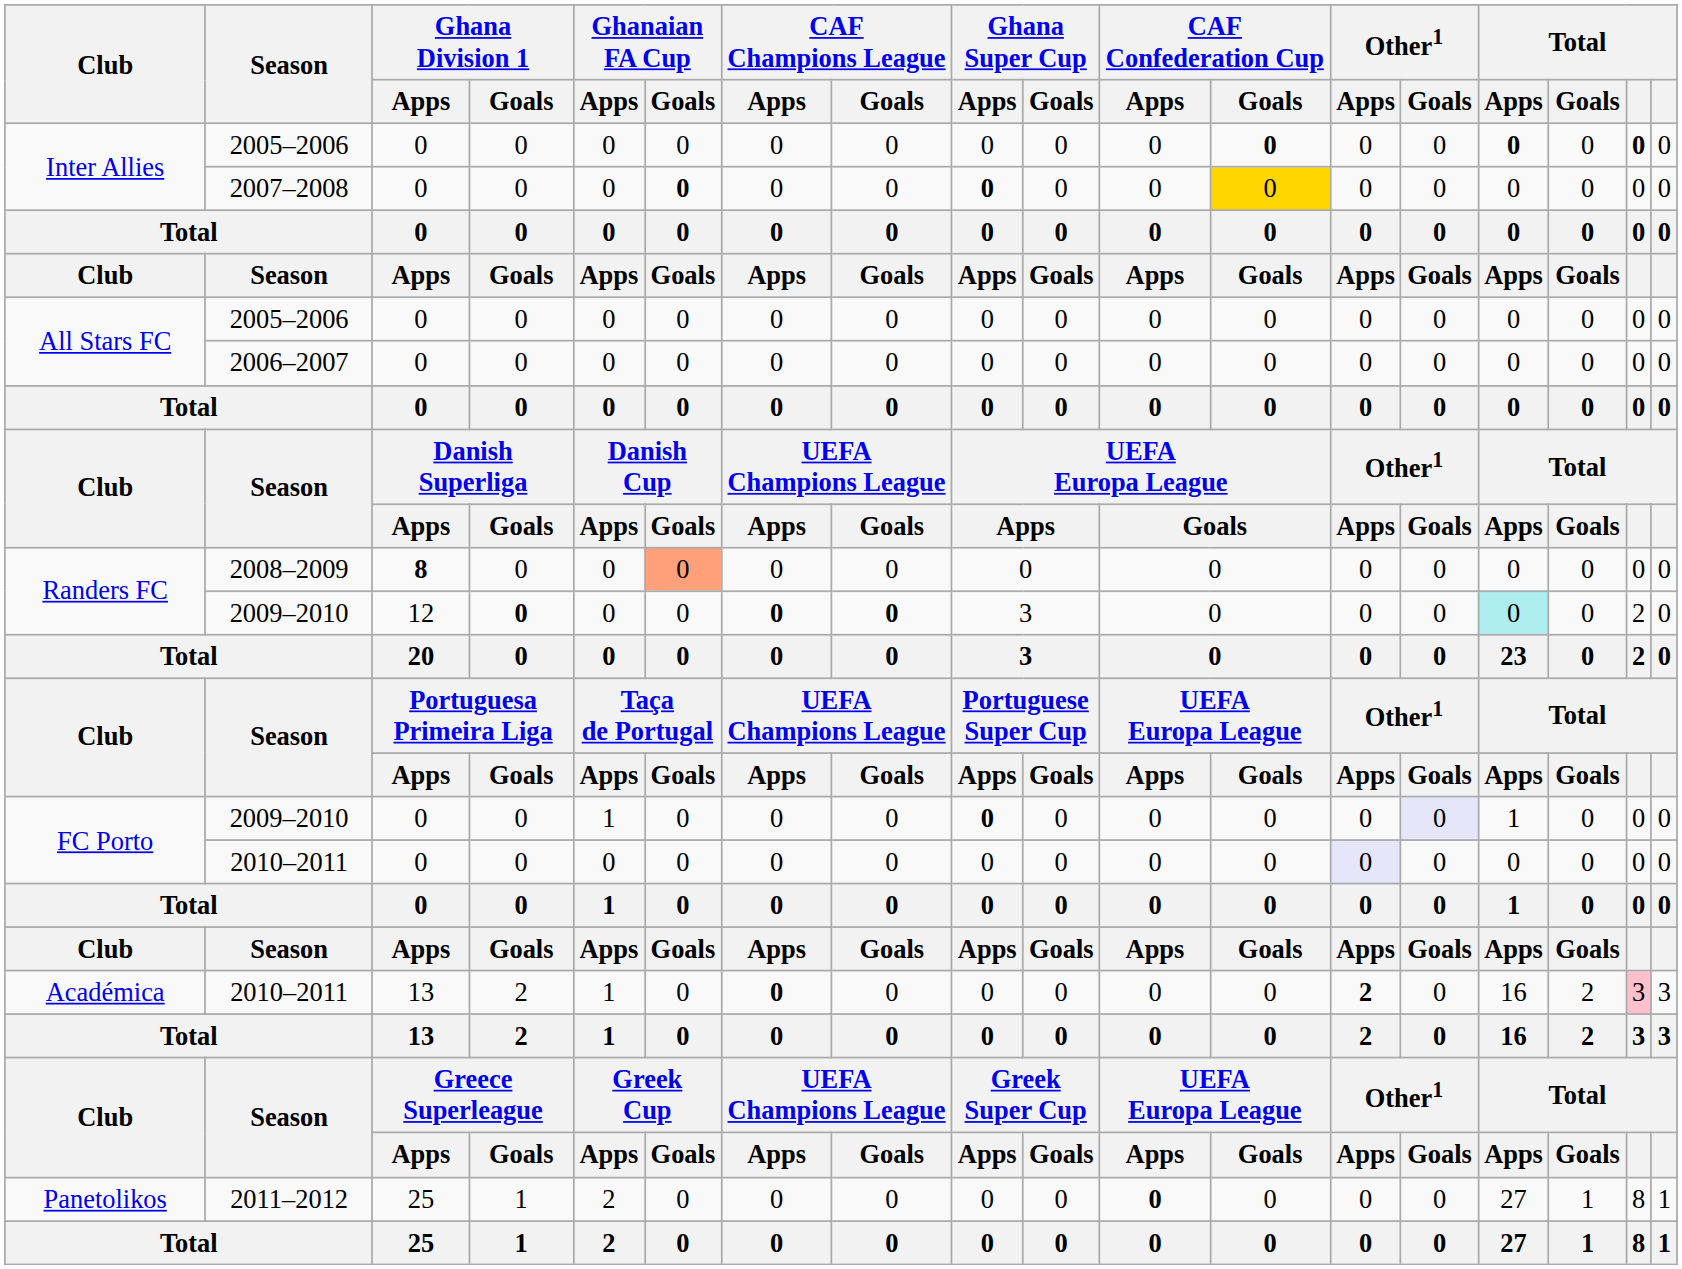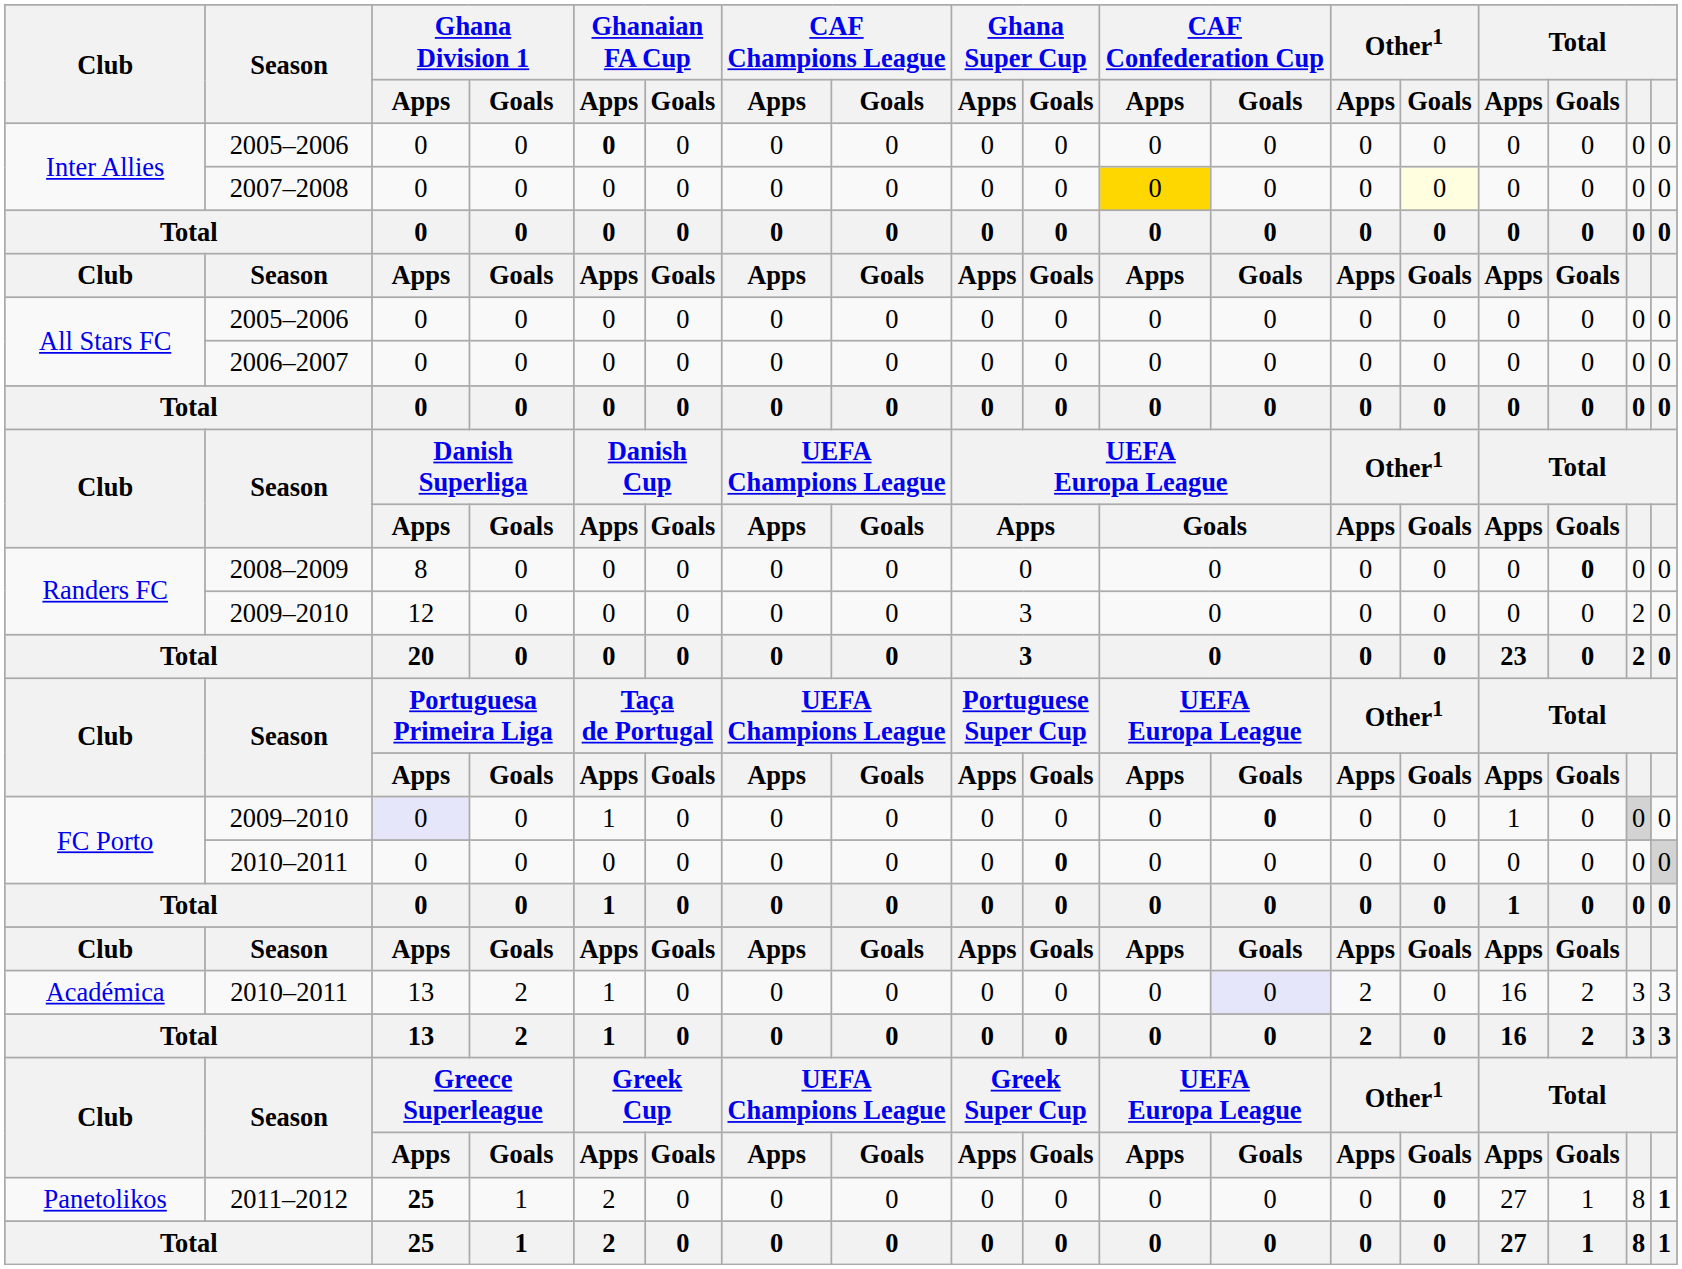(609, 145) normal -> (609, 145) bold
(1270, 145) bold -> (1270, 145) normal
(1514, 145) bold -> (1514, 145) normal
(1639, 145) bold -> (1639, 145) normal
(683, 188) bold -> (683, 188) normal
(987, 188) bold -> (987, 188) normal
(1155, 188) no background -> (1155, 188) gold background
(1270, 188) gold background -> (1270, 188) no background
(1440, 188) no background -> (1440, 188) lightyellow background
(421, 568) bold -> (421, 568) normal
(683, 568) lightsalmon background -> (683, 568) no background
(1588, 568) normal -> (1588, 568) bold
(521, 612) bold -> (521, 612) normal
(777, 612) bold -> (777, 612) normal
(892, 612) bold -> (892, 612) normal
(1514, 612) paleturquoise background -> (1514, 612) no background
(421, 818) no background -> (421, 818) lavender background
(987, 818) bold -> (987, 818) normal
(1270, 818) normal -> (1270, 818) bold
(1440, 818) lavender background -> (1440, 818) no background
(1639, 818) no background -> (1639, 818) lightgrey background
(1061, 861) normal -> (1061, 861) bold
(1366, 861) lavender background -> (1366, 861) no background
(1664, 861) no background -> (1664, 861) lightgrey background
(777, 992) bold -> (777, 992) normal
(1270, 992) no background -> (1270, 992) lavender background
(1366, 992) bold -> (1366, 992) normal
(1639, 992) pink background -> (1639, 992) no background
(421, 1198) normal -> (421, 1198) bold
(1155, 1198) bold -> (1155, 1198) normal
(1440, 1198) normal -> (1440, 1198) bold
(1664, 1198) normal -> (1664, 1198) bold
